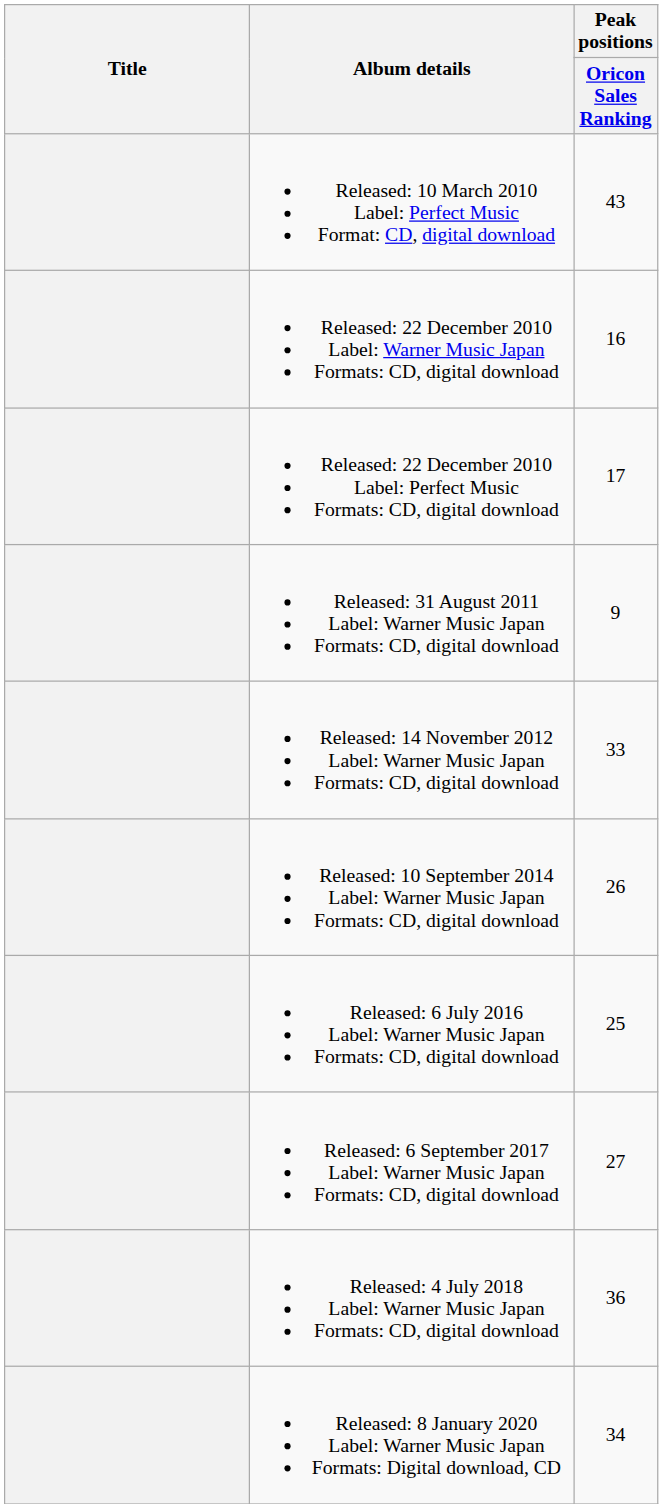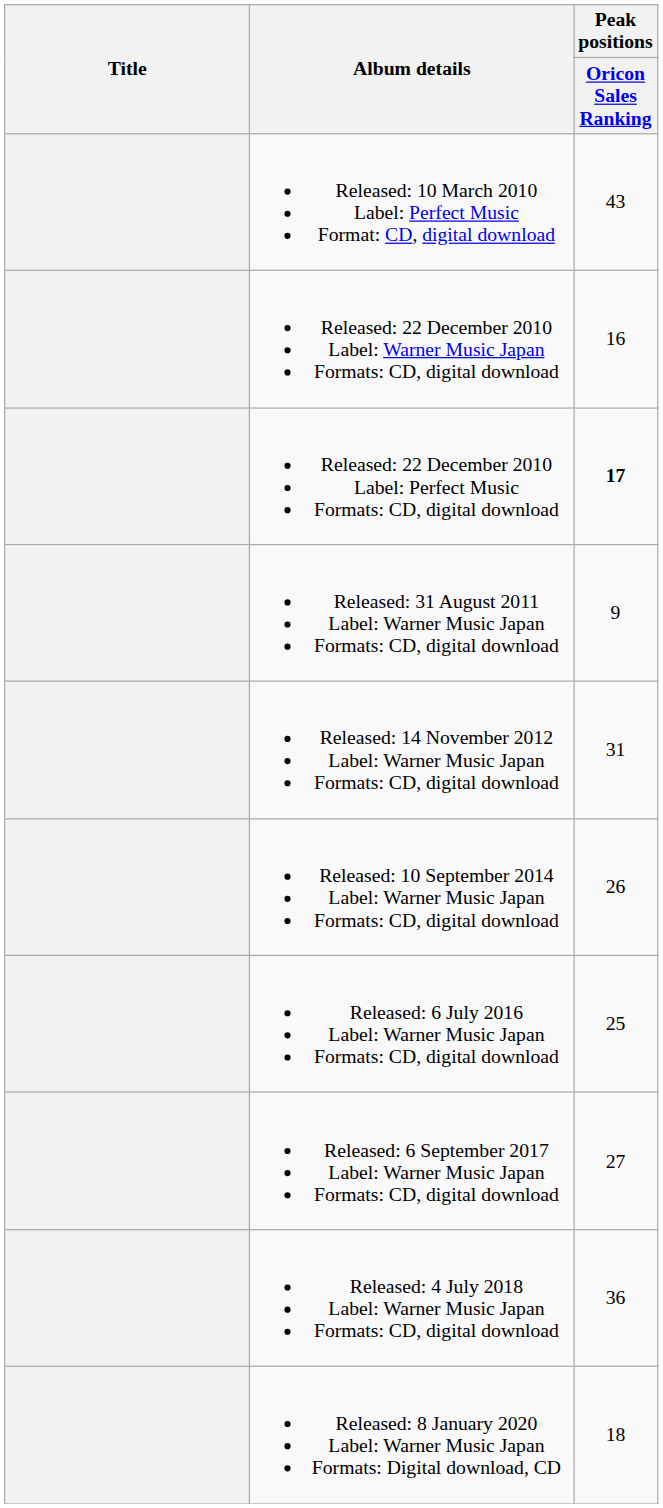(616, 475) normal -> (616, 475) bold
(616, 749) 33 -> (616, 749) 31
(616, 1434) 34 -> (616, 1434) 18
